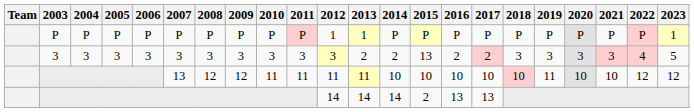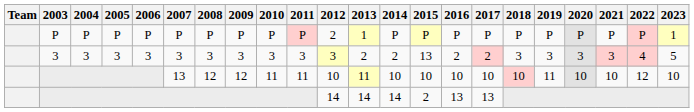(333, 35) 1 -> (333, 35) 2
(333, 76) 11 -> (333, 76) 10
(673, 76) 12 -> (673, 76) 10
